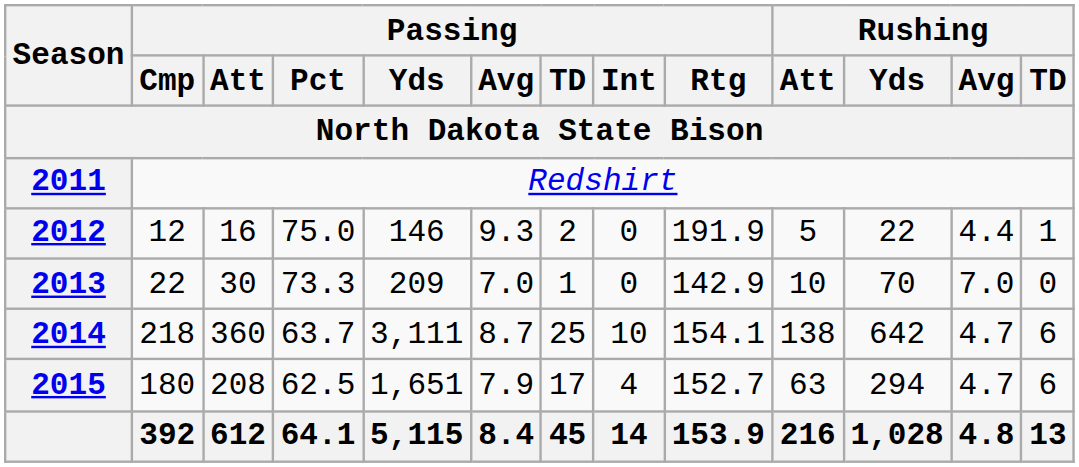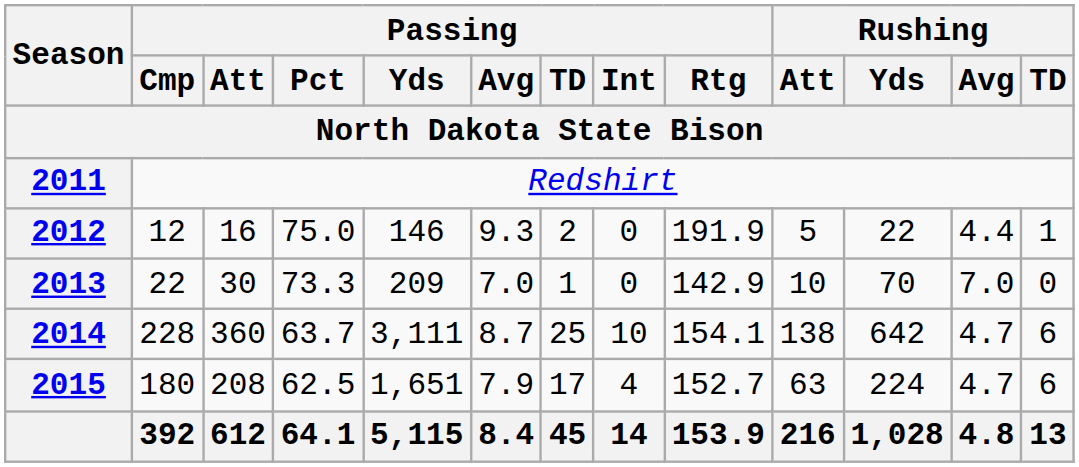(167, 334) 218 -> (167, 334) 228
(897, 385) 294 -> (897, 385) 224
